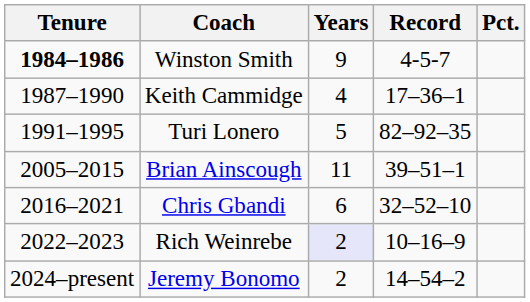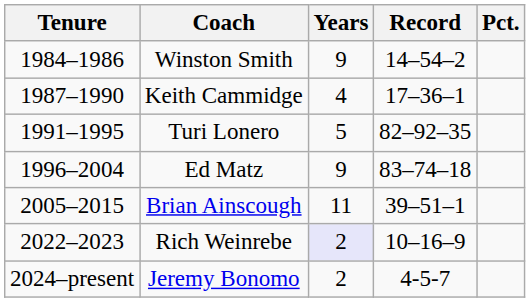(72, 59) bold -> (72, 59) normal
(425, 59) 4-5-7 -> (425, 59) 14–54–2
+ row: (224, 168)
- row: (224, 205)
(425, 278) 14–54–2 -> (425, 278) 4-5-7
